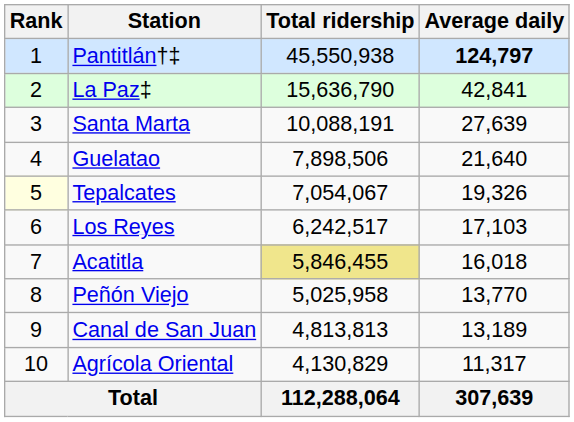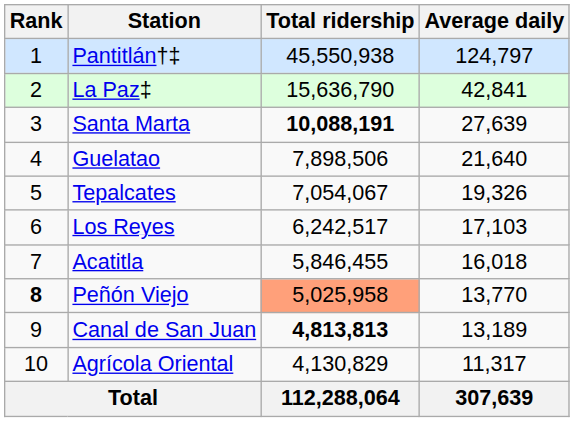(494, 55) bold -> (494, 55) normal
(340, 124) normal -> (340, 124) bold
(36, 192) lightyellow background -> (36, 192) no background
(340, 261) khaki background -> (340, 261) no background
(36, 295) normal -> (36, 295) bold
(340, 295) no background -> (340, 295) lightsalmon background
(340, 329) normal -> (340, 329) bold
